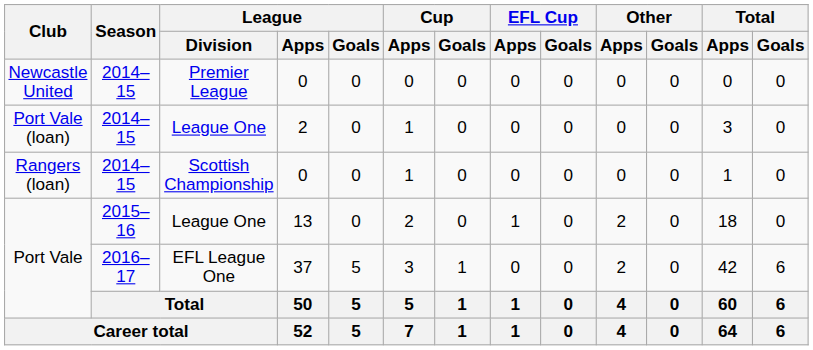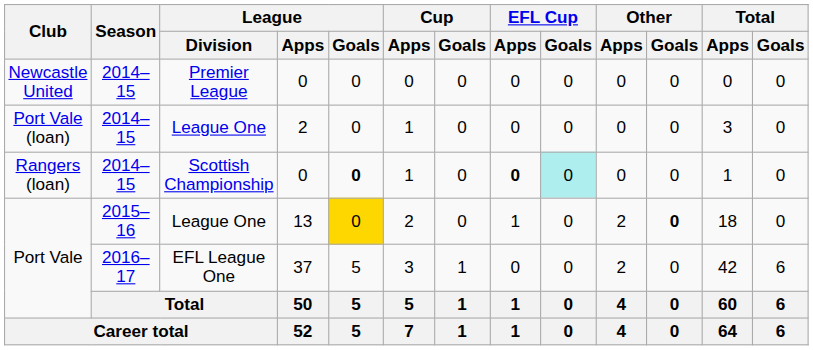(356, 174) normal -> (356, 174) bold
(515, 174) normal -> (515, 174) bold
(568, 174) no background -> (568, 174) paleturquoise background
(356, 221) no background -> (356, 221) gold background
(674, 221) normal -> (674, 221) bold
